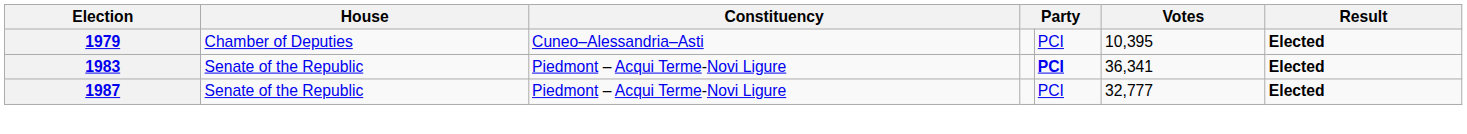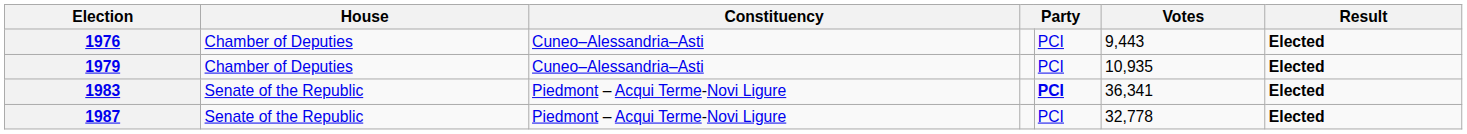+ row: (103, 41)
(1129, 41) 10,395 -> (1129, 66) 10,935
(1129, 91) 32,777 -> (1129, 116) 32,778
